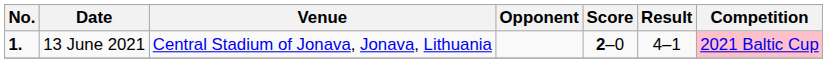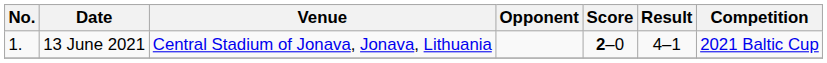(15, 44) bold -> (15, 44) normal
(759, 44) pink background -> (759, 44) no background
